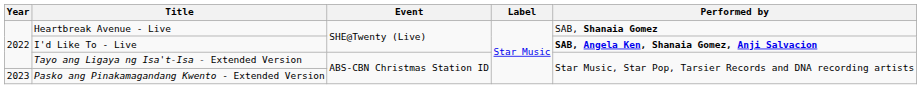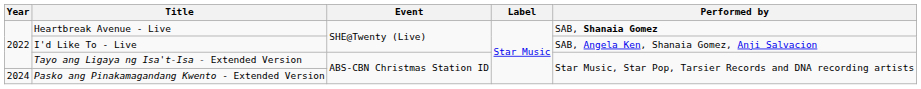(686, 44) bold -> (686, 44) normal
(18, 76) 2023 -> (18, 76) 2024
